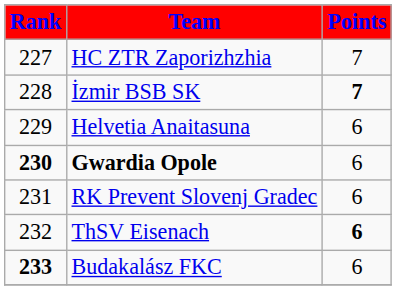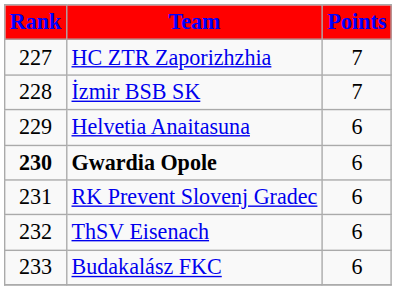(357, 92) bold -> (357, 92) normal
(357, 232) bold -> (357, 232) normal
(36, 267) bold -> (36, 267) normal
